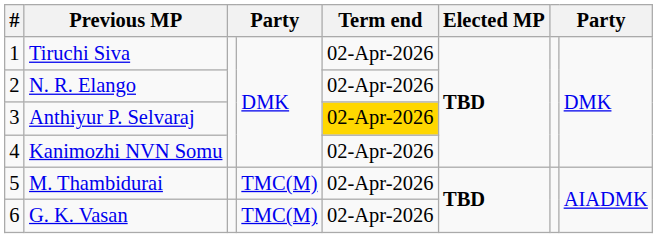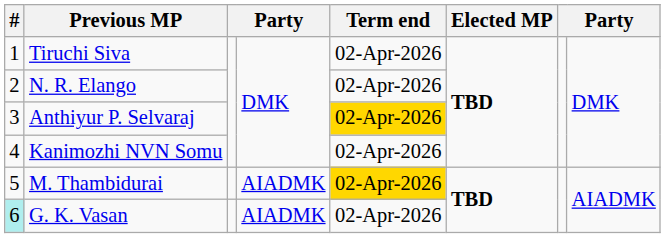(279, 183) TMC(M) -> (283, 183) AIADMK
(380, 183) no background -> (388, 183) gold background
(14, 215) no background -> (14, 215) paleturquoise background
(279, 215) TMC(M) -> (283, 215) AIADMK
